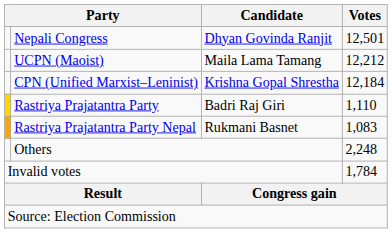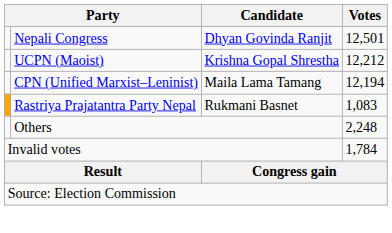(263, 60) Maila Lama Tamang -> (272, 60) Krishna Gopal Shrestha
(272, 82) Krishna Gopal Shrestha -> (263, 82) Maila Lama Tamang
(365, 82) 12,184 -> (365, 82) 12,194
- row: (87, 104)
